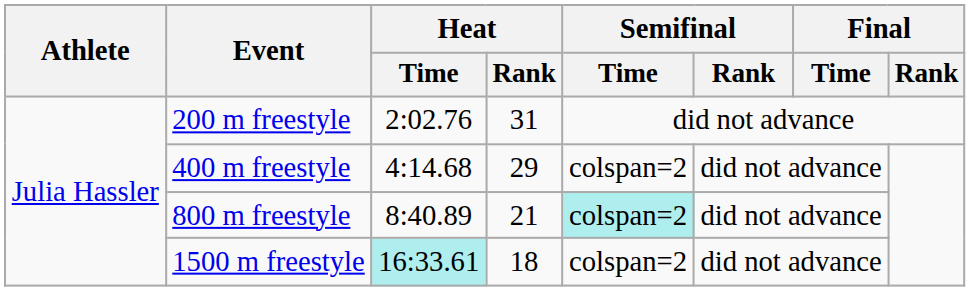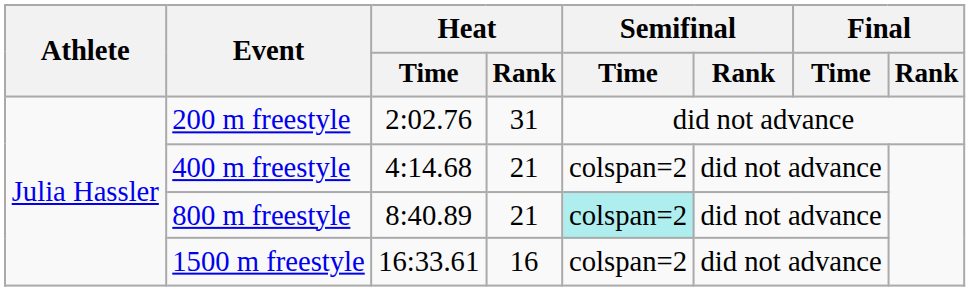(524, 167) 29 -> (524, 167) 21
(429, 262) paleturquoise background -> (429, 262) no background
(524, 262) 18 -> (524, 262) 16
